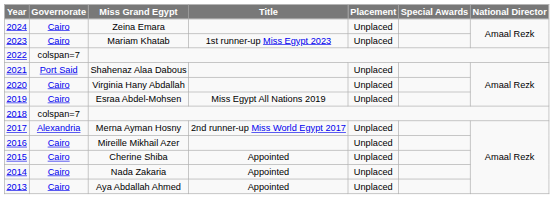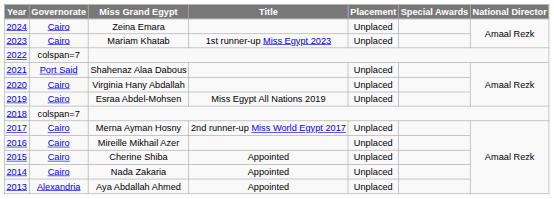(59, 128) Alexandria -> (59, 128) Cairo
(59, 187) Cairo -> (59, 187) Alexandria
